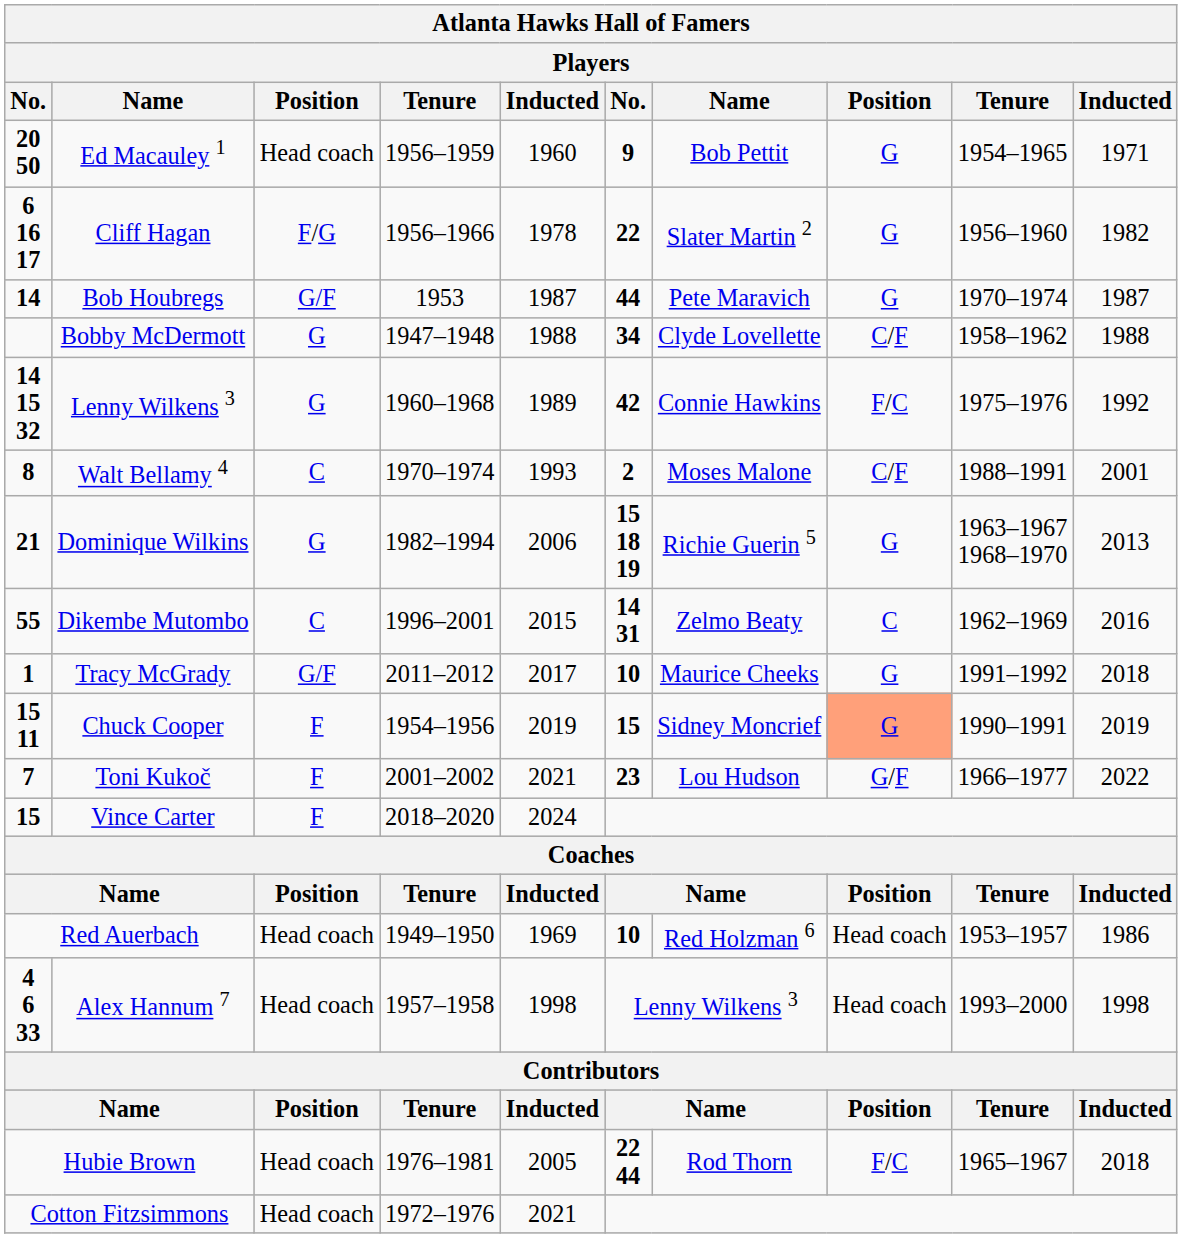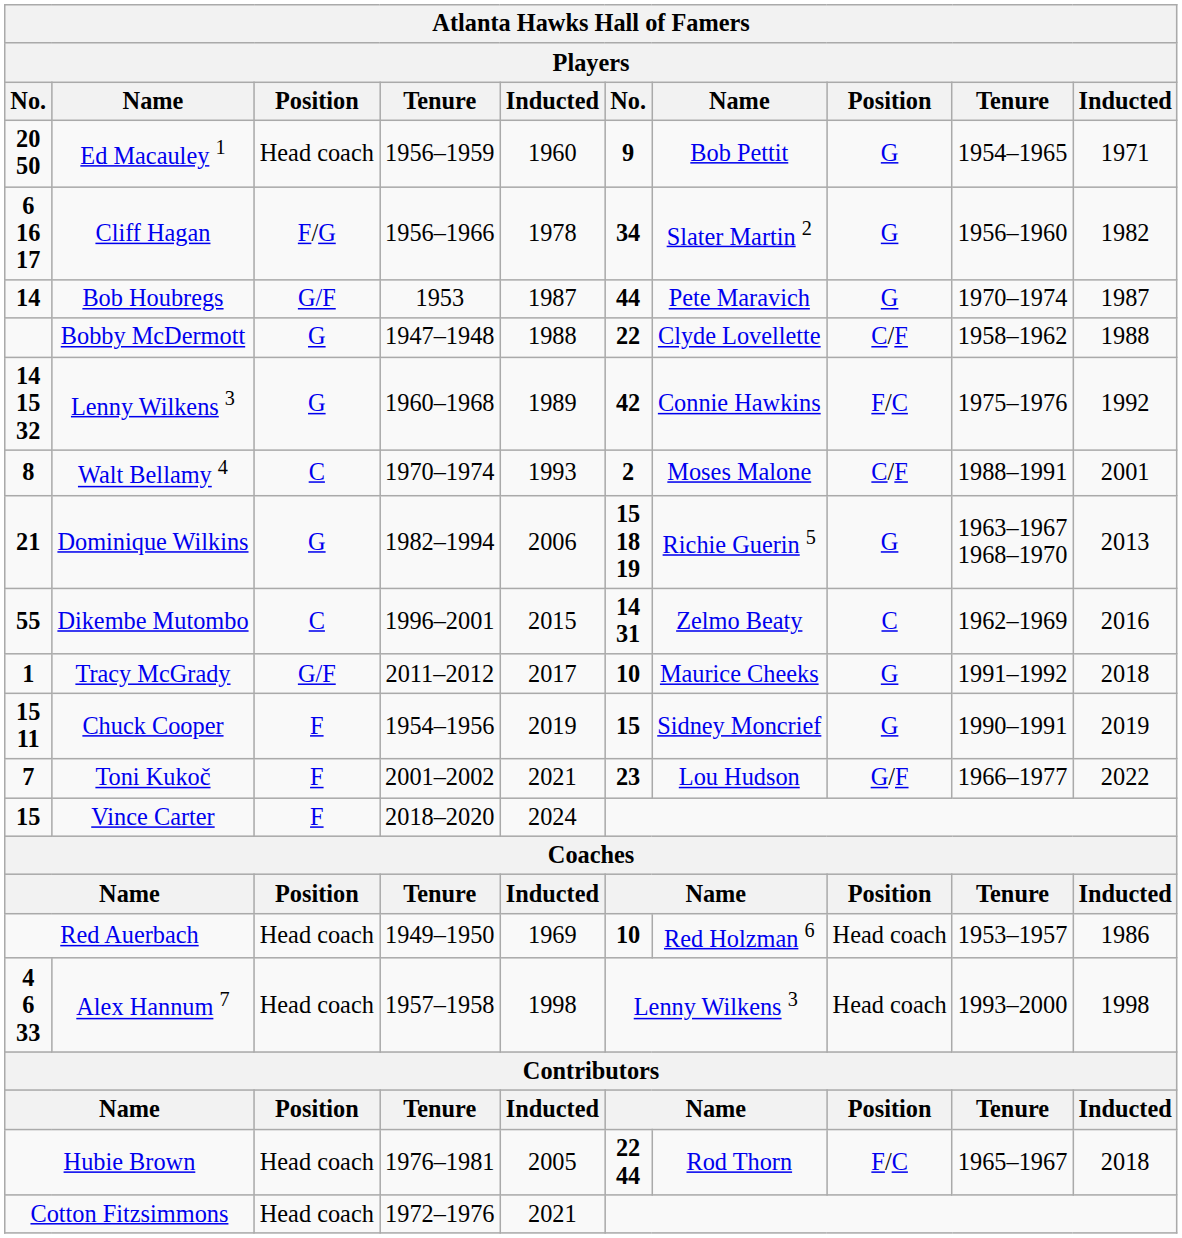(628, 232) 22 -> (628, 232) 34
(628, 337) 34 -> (628, 337) 22
(890, 725) lightsalmon background -> (890, 725) no background
